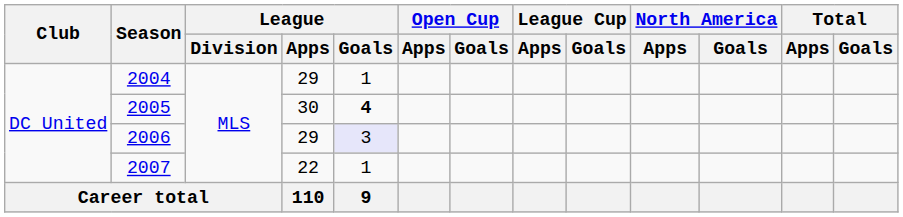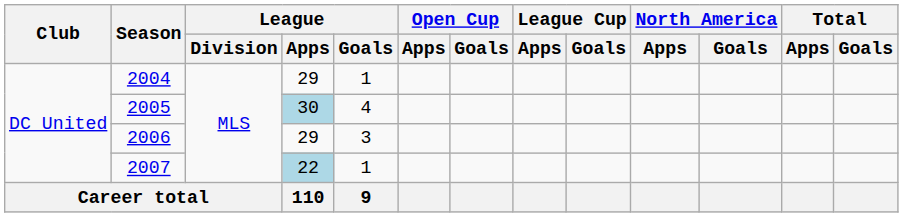(308, 109) no background -> (308, 109) lightblue background
(366, 109) bold -> (366, 109) normal
(366, 138) lavender background -> (366, 138) no background
(308, 168) no background -> (308, 168) lightblue background
